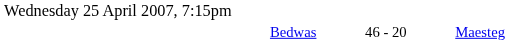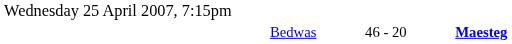(480, 32) normal -> (481, 32) bold
